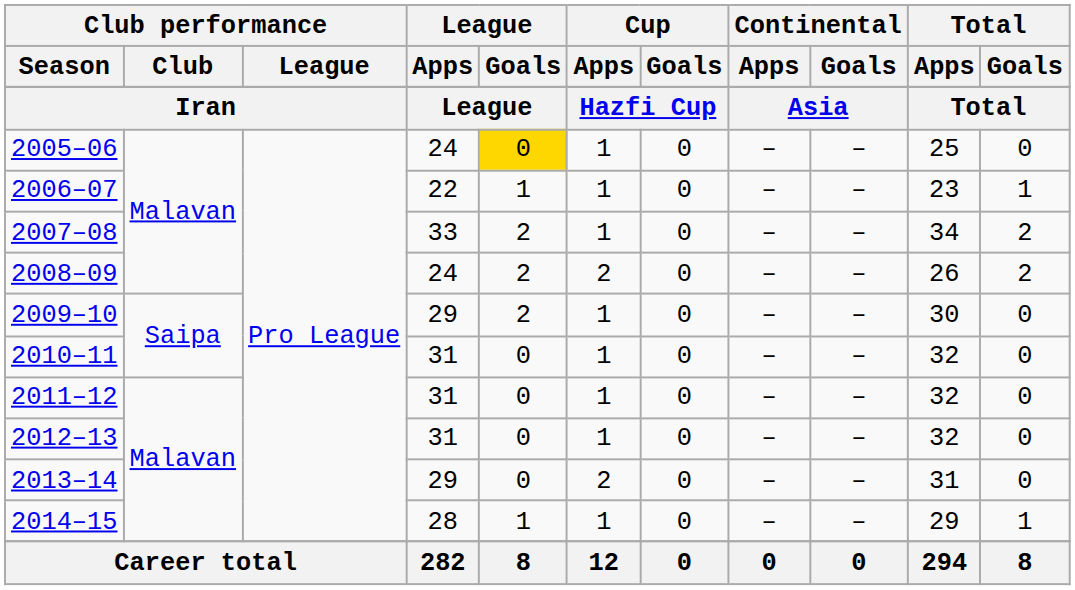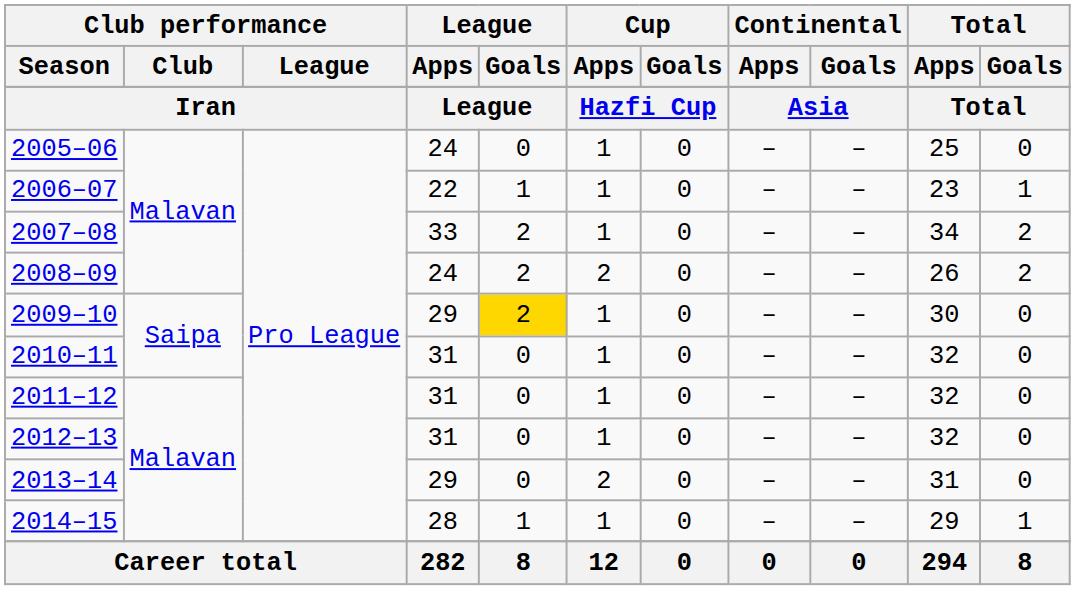(523, 150) gold background -> (523, 150) no background
(523, 315) no background -> (523, 315) gold background
